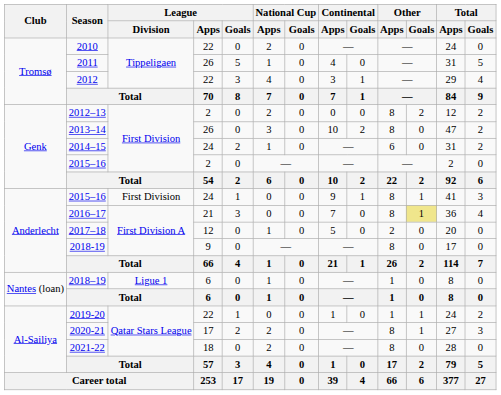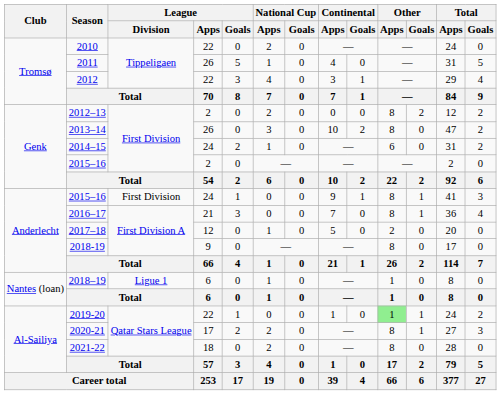(421, 213) khaki background -> (421, 213) no background
(392, 314) no background -> (392, 314) lightgreen background
